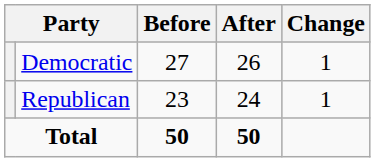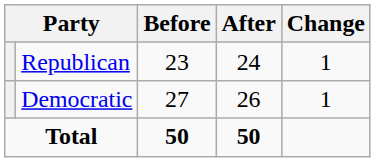rows swapped: (77, 61) <-> (76, 99)
